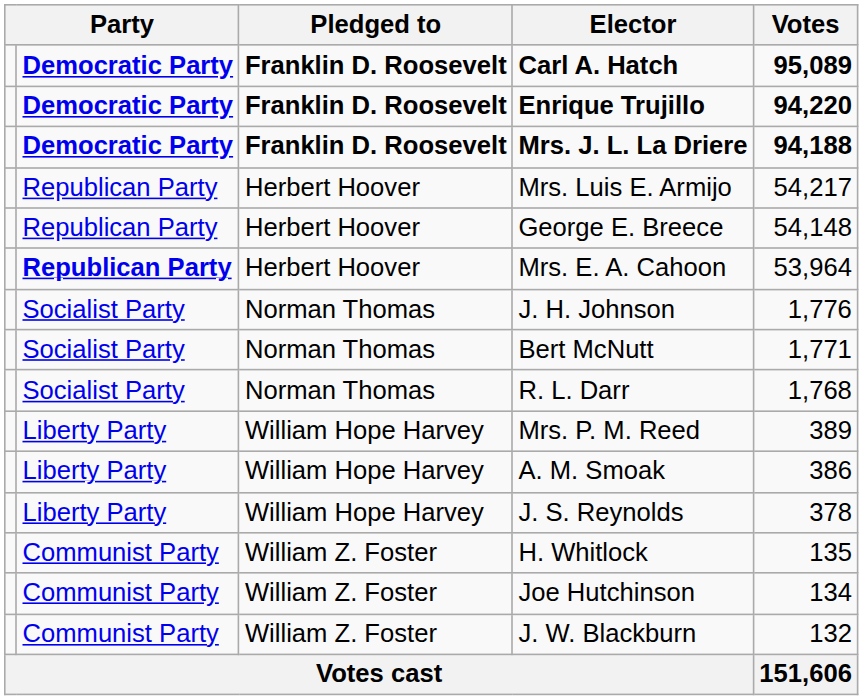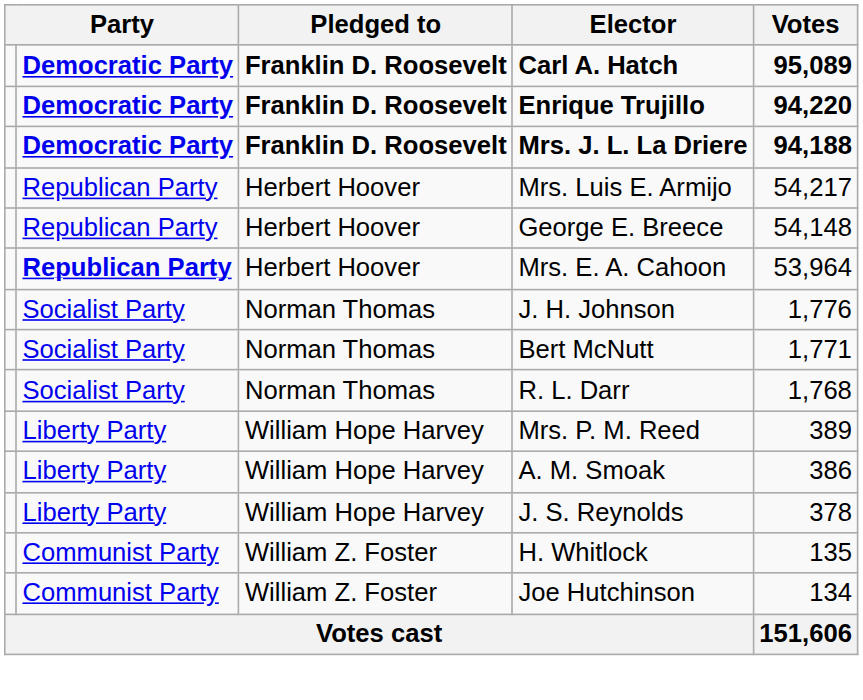- row: (607, 633)
